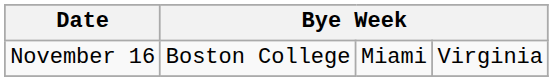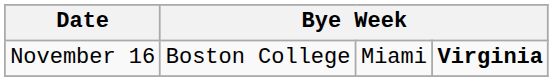(490, 58) normal -> (490, 58) bold
